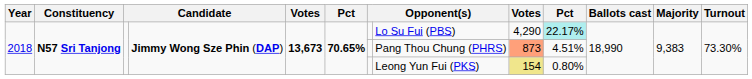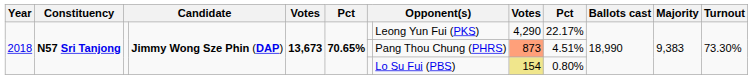(415, 31) Lo Su Fui (PBS) -> (427, 31) Leong Yun Fui (PKS)
(565, 31) paleturquoise background -> (565, 31) no background
(427, 66) Leong Yun Fui (PKS) -> (415, 66) Lo Su Fui (PBS)
